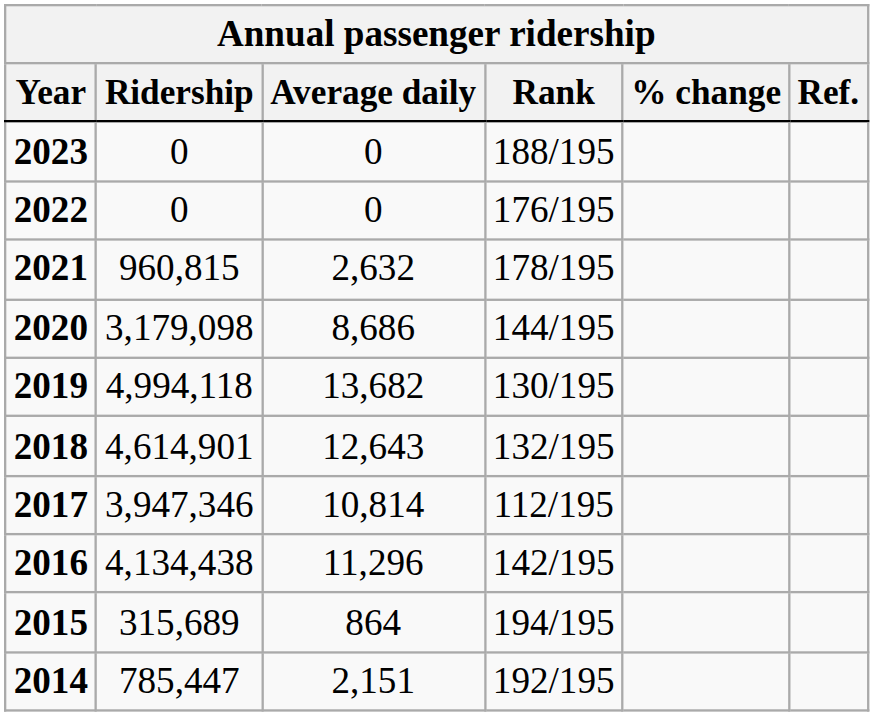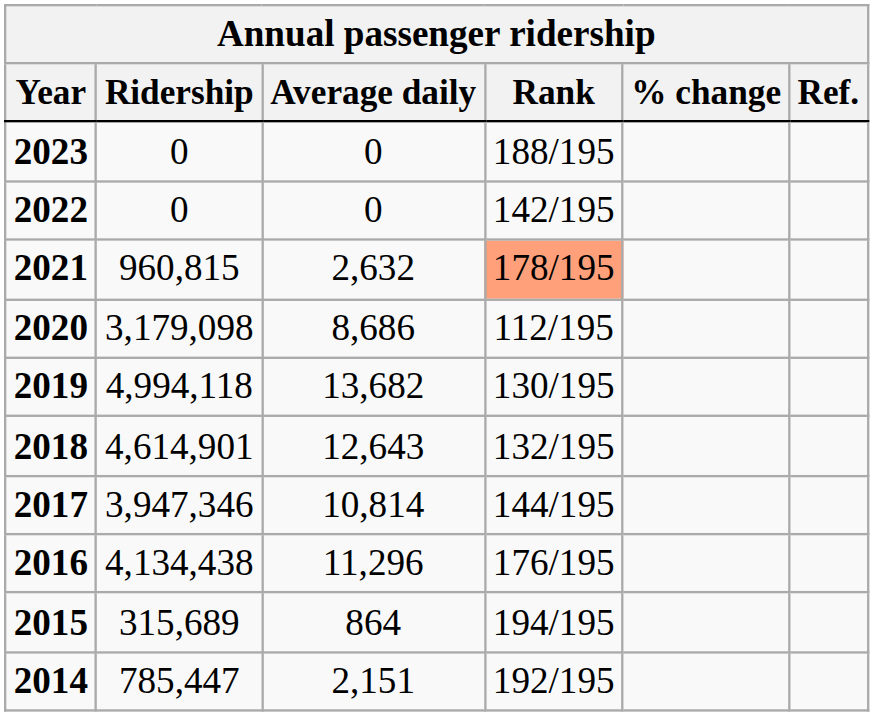(554, 209) 176/195 -> (554, 209) 142/195
(554, 268) no background -> (554, 268) lightsalmon background
(554, 327) 144/195 -> (554, 327) 112/195
(554, 504) 112/195 -> (554, 504) 144/195
(554, 563) 142/195 -> (554, 563) 176/195
